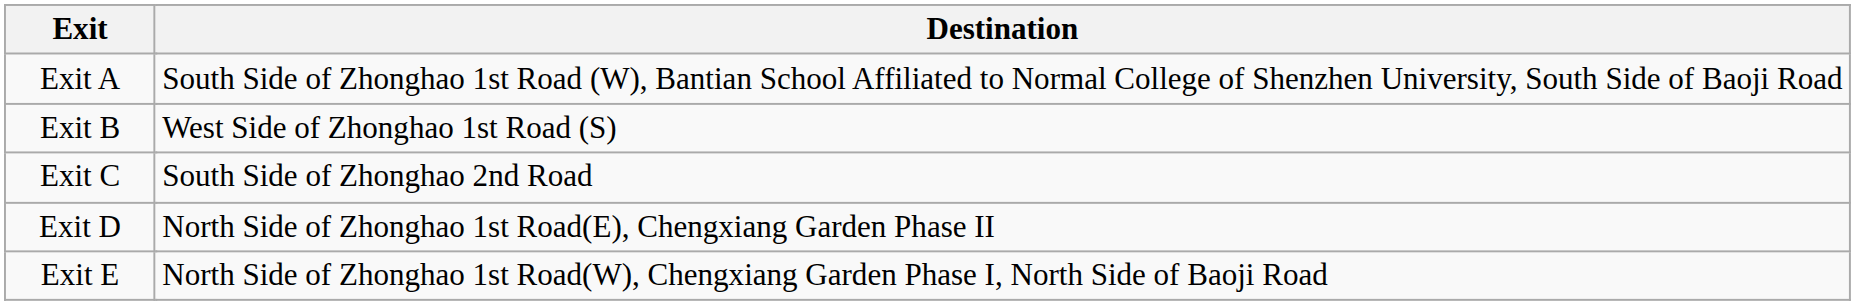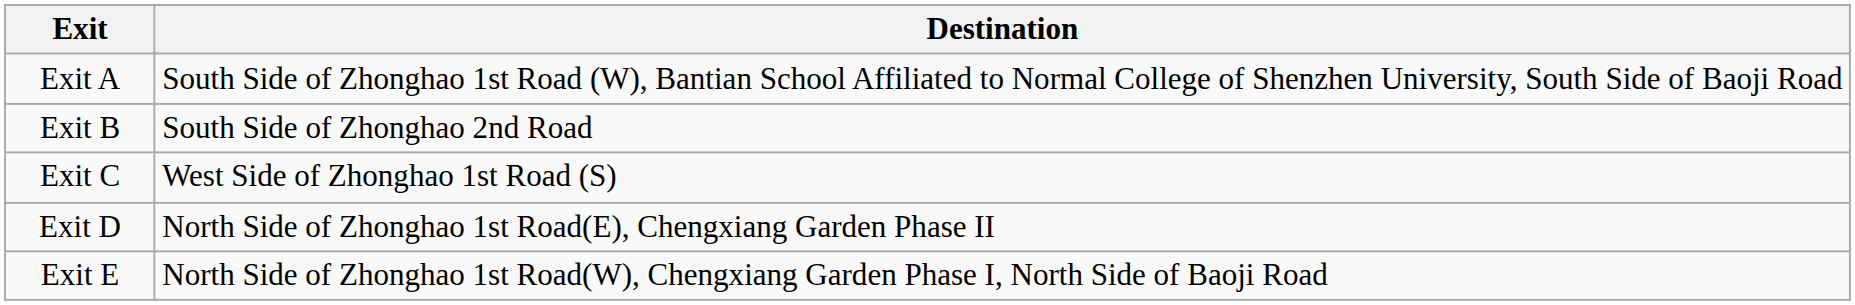(389, 127) West Side of Zhonghao 1st Road (S) -> (377, 127) South Side of Zhonghao 2nd Road
(377, 176) South Side of Zhonghao 2nd Road -> (389, 176) West Side of Zhonghao 1st Road (S)
